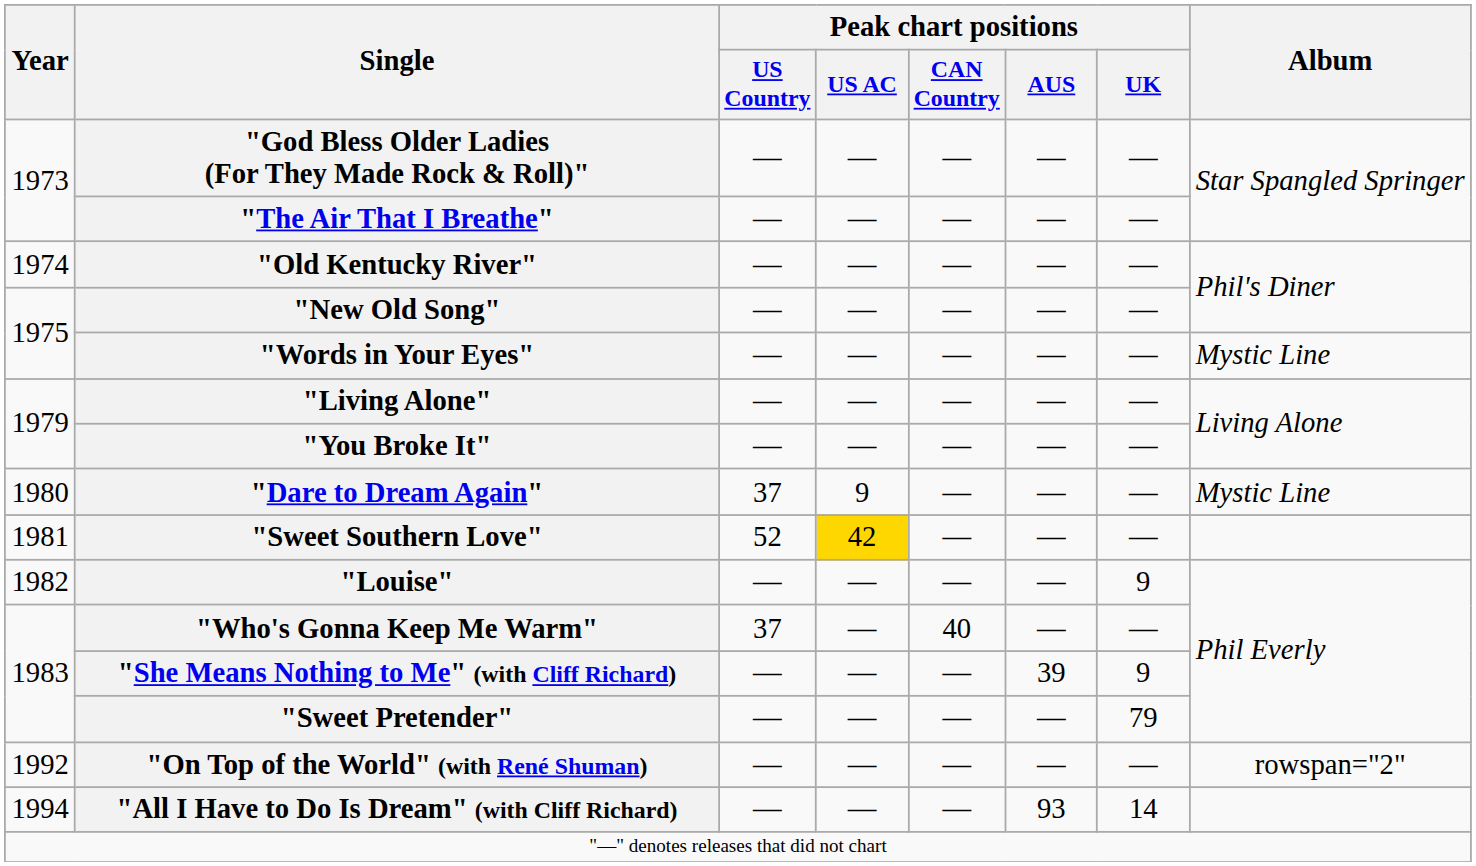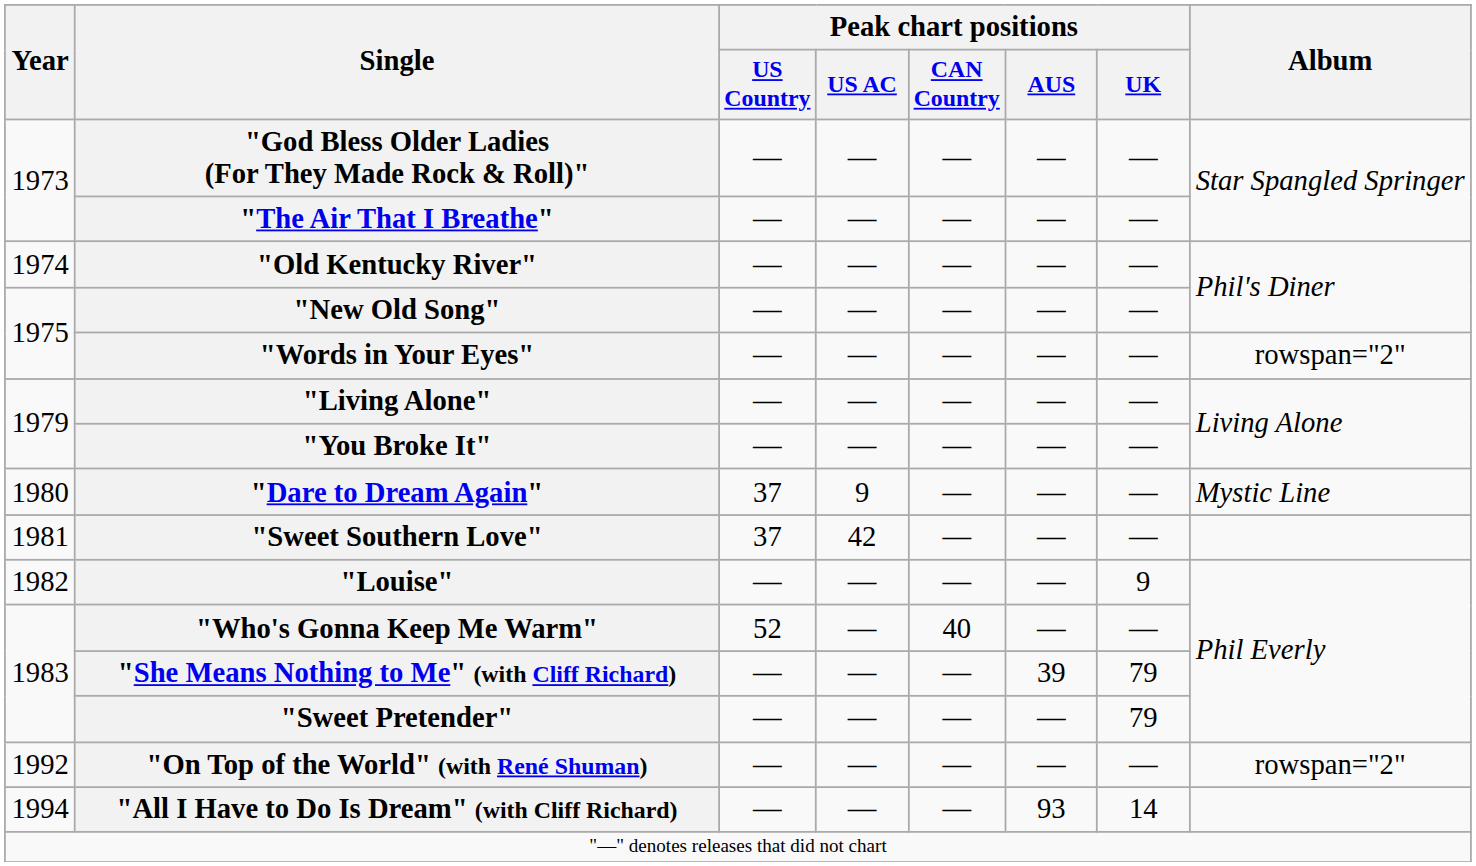(1263, 355) Mystic Line -> (1330, 355) rowspan="2"
(767, 536) 52 -> (767, 536) 37
(862, 536) gold background -> (862, 536) no background
(767, 627) 37 -> (767, 627) 52
(1143, 673) 9 -> (1143, 673) 79
